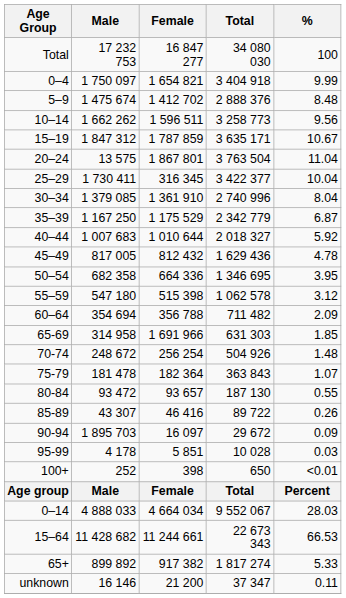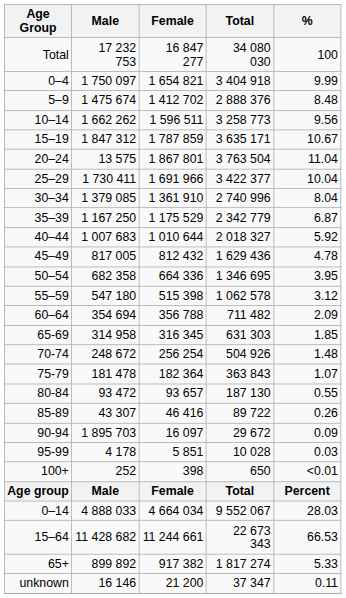(181, 178) 316 345 -> (176, 178) 1 691 966
(176, 335) 1 691 966 -> (181, 335) 316 345
